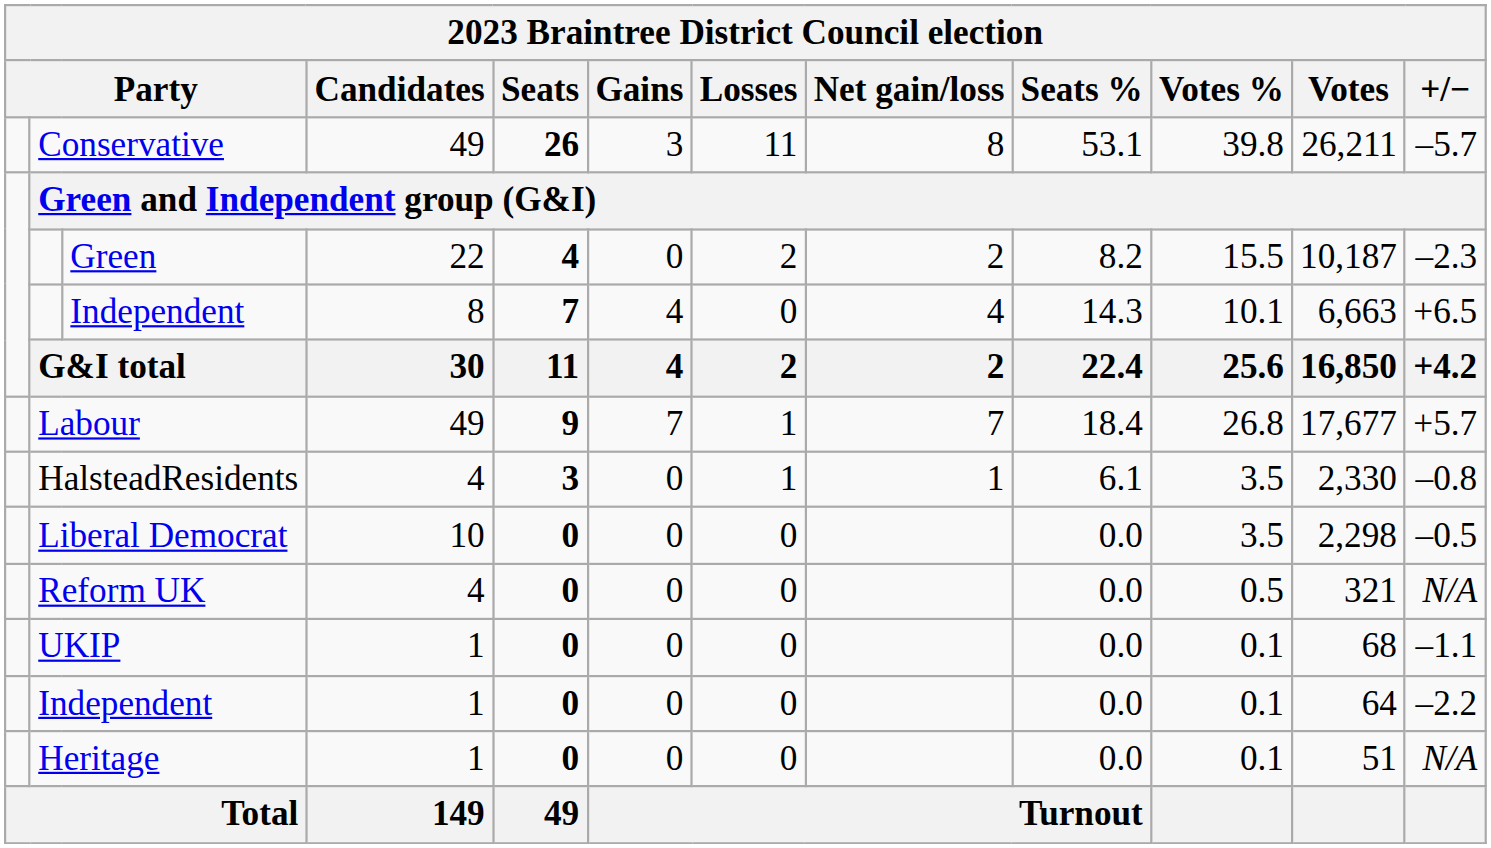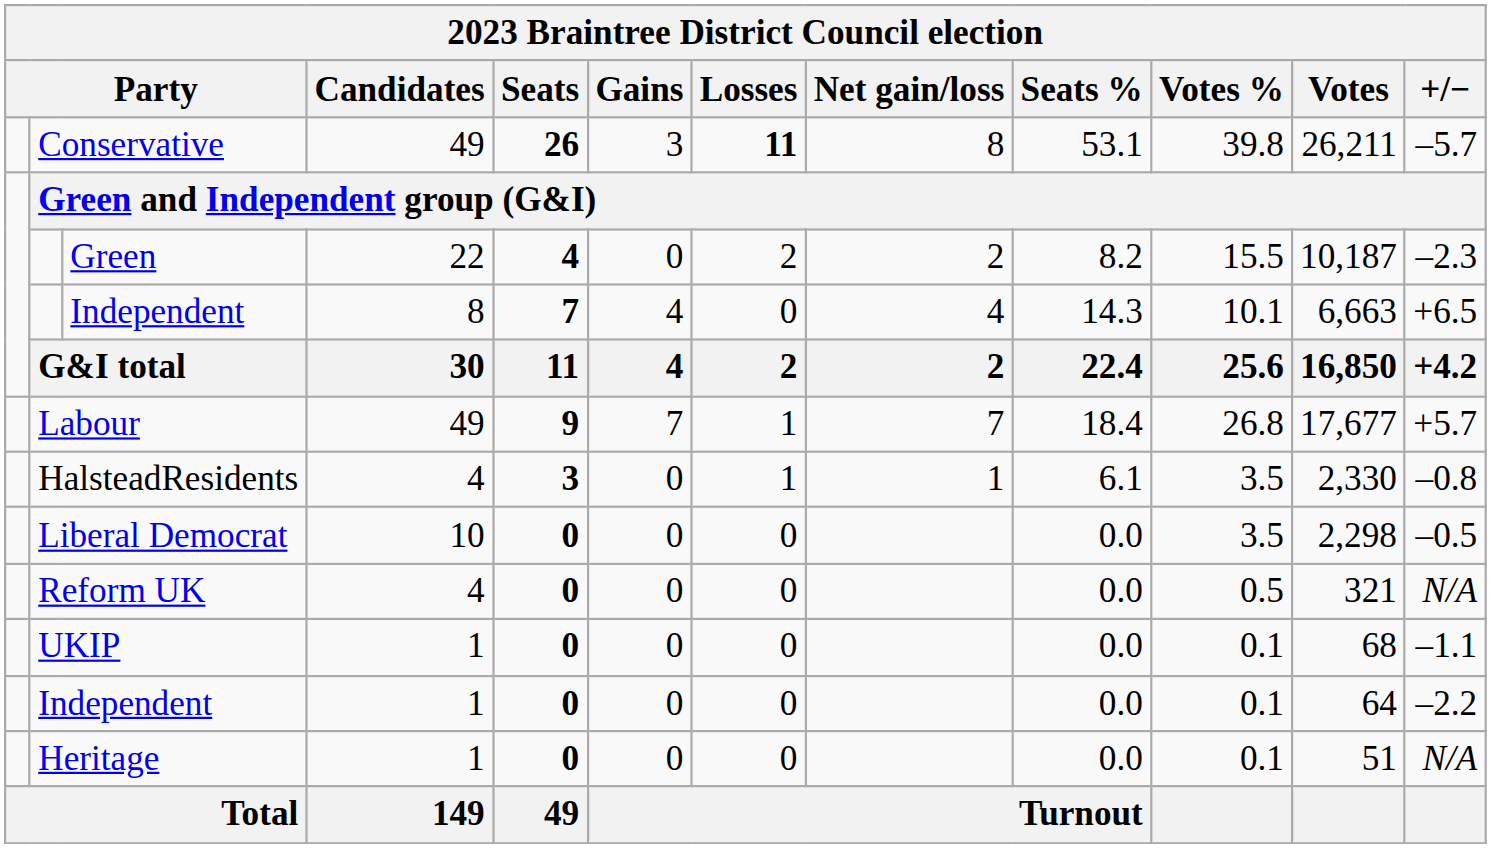(780, 144) normal -> (781, 144) bold
